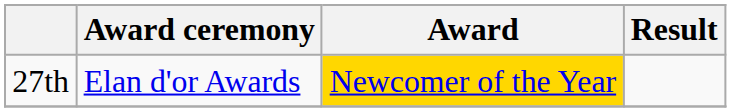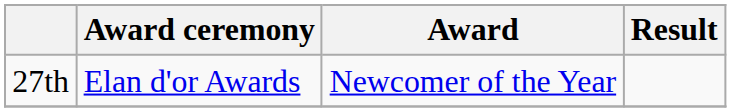(473, 80) gold background -> (473, 80) no background
